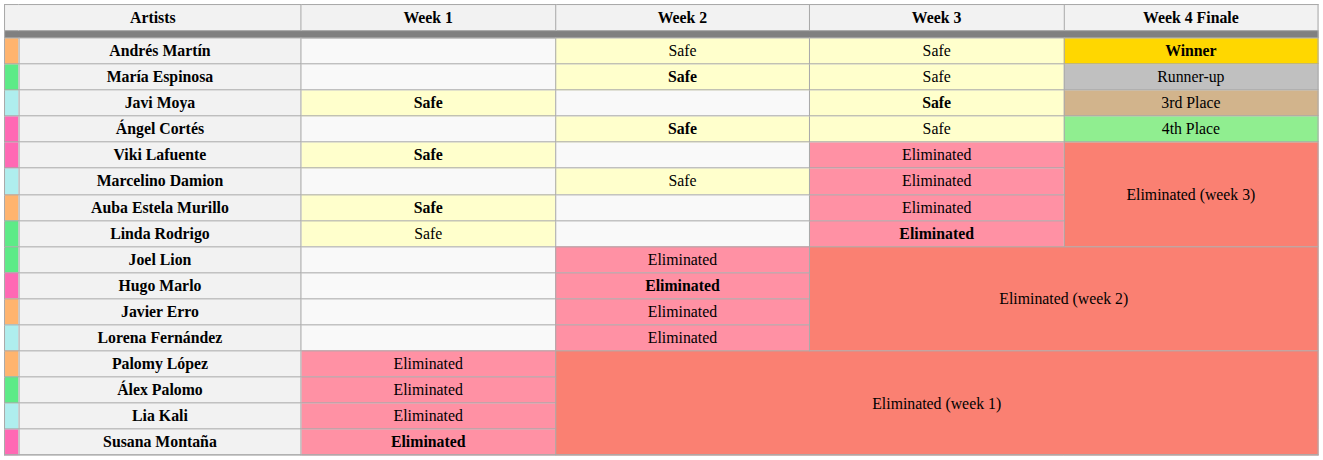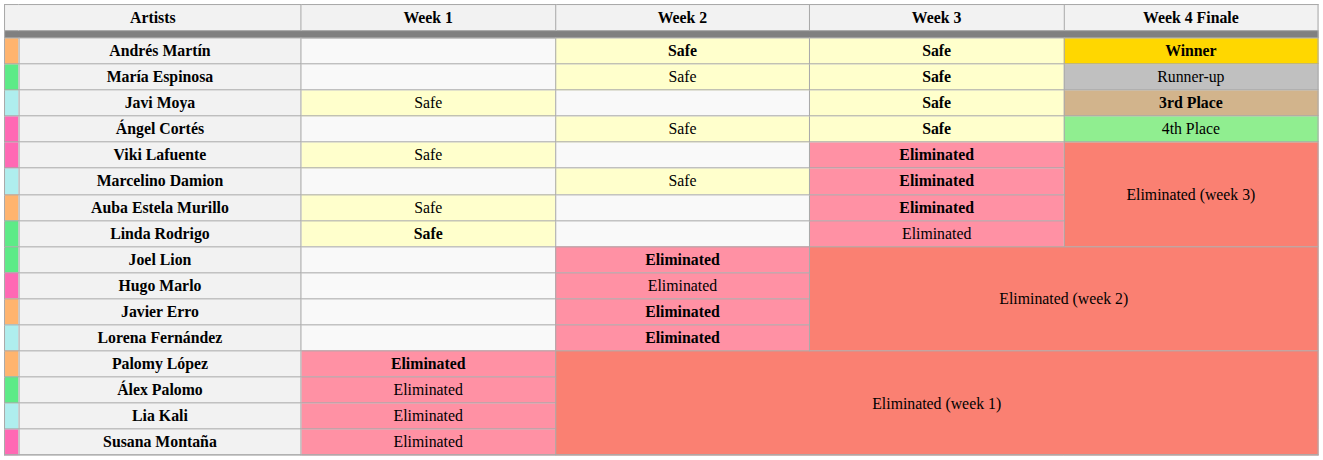(682, 51) normal -> (682, 51) bold
(937, 51) normal -> (937, 51) bold
(682, 77) bold -> (682, 77) normal
(937, 77) normal -> (937, 77) bold
(428, 103) bold -> (428, 103) normal
(1191, 103) normal -> (1191, 103) bold
(682, 129) bold -> (682, 129) normal
(937, 129) normal -> (937, 129) bold
(428, 155) bold -> (428, 155) normal
(937, 155) normal -> (937, 155) bold
(937, 181) normal -> (937, 181) bold
(428, 207) bold -> (428, 207) normal
(937, 207) normal -> (937, 207) bold
(428, 233) normal -> (428, 233) bold
(937, 233) bold -> (937, 233) normal
(682, 259) normal -> (682, 259) bold
(682, 285) bold -> (682, 285) normal
(682, 311) normal -> (682, 311) bold
(682, 337) normal -> (682, 337) bold
(428, 363) normal -> (428, 363) bold
(428, 442) bold -> (428, 442) normal
